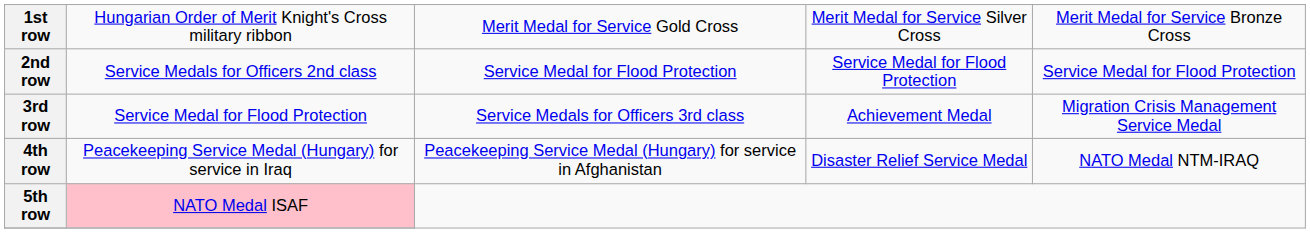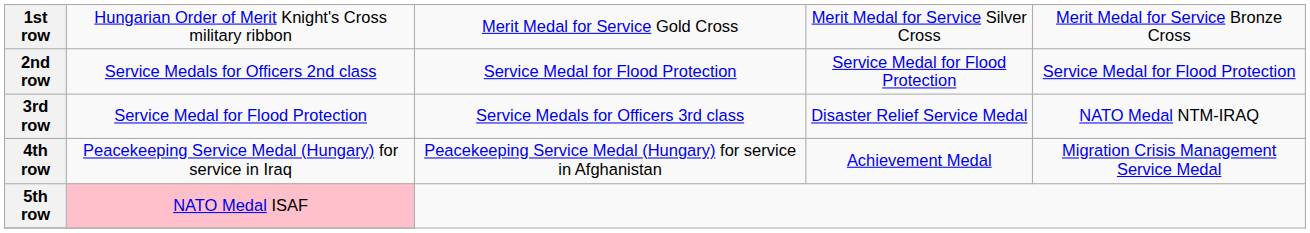(919, 116) Achievement Medal -> (919, 116) Disaster Relief Service Medal
(1169, 116) Migration Crisis Management Service Medal -> (1169, 116) NATO Medal NTM-IRAQ
(919, 160) Disaster Relief Service Medal -> (919, 160) Achievement Medal
(1169, 160) NATO Medal NTM-IRAQ -> (1169, 160) Migration Crisis Management Service Medal
